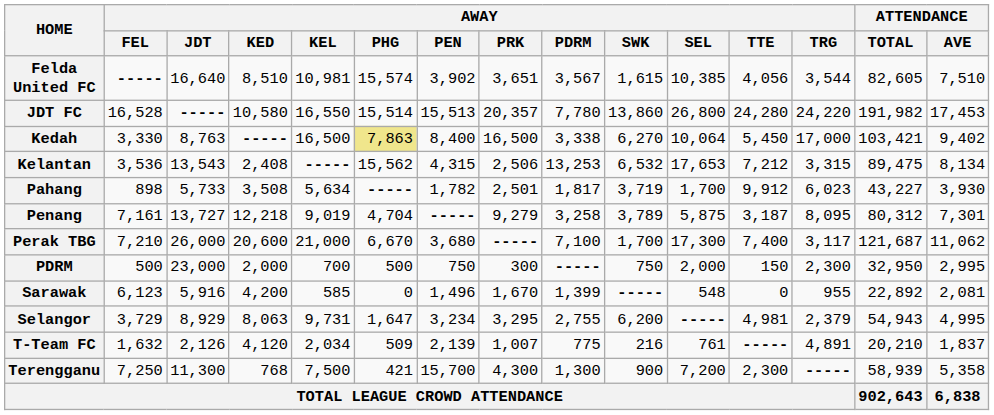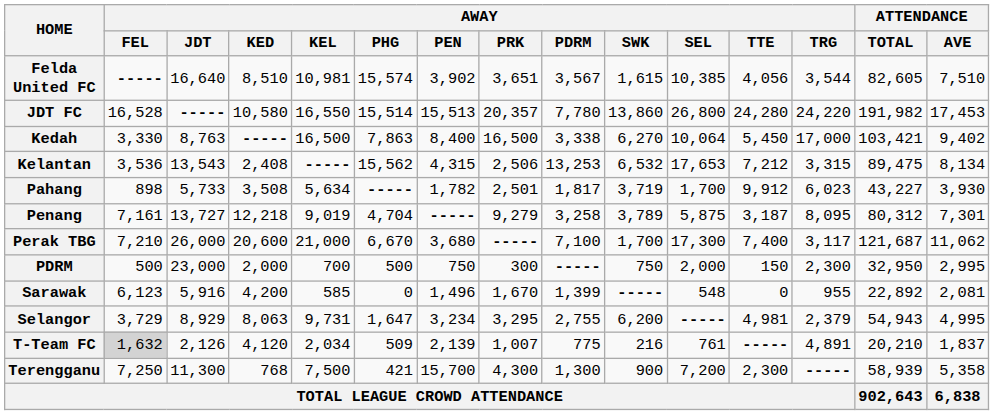(390, 139) khaki background -> (390, 139) no background
(140, 345) no background -> (140, 345) lightgrey background
